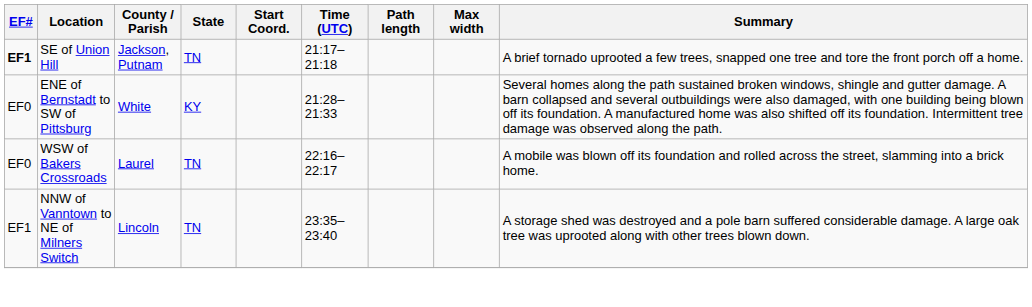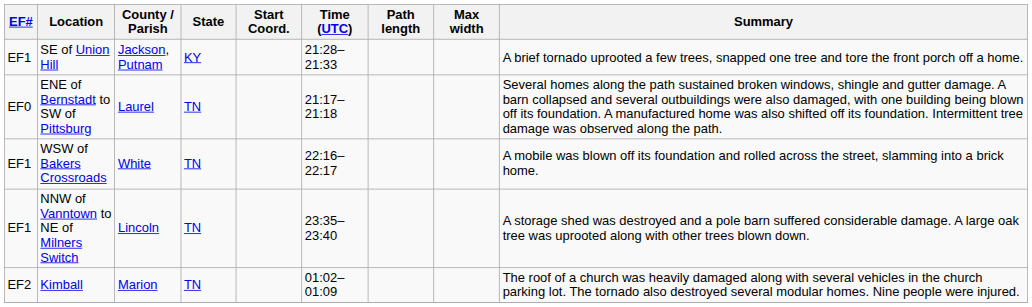(19, 57) bold -> (19, 57) normal
(193, 57) TN -> (193, 57) KY
(325, 57) 21:17–21:18 -> (325, 57) 21:28–21:33
(134, 106) White -> (136, 106) Laurel
(193, 106) KY -> (193, 106) TN
(325, 106) 21:28–21:33 -> (325, 106) 21:17–21:18
(19, 163) EF0 -> (19, 163) EF1
(136, 163) Laurel -> (134, 163) White
+ row: (62, 285)
